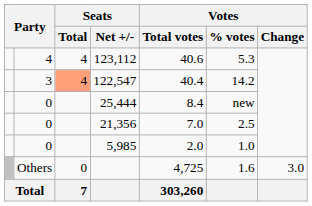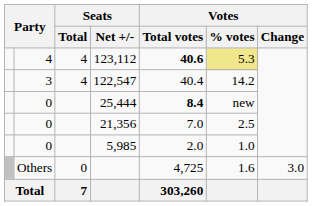(192, 59) normal -> (192, 59) bold
(246, 59) no background -> (246, 59) khaki background
(84, 81) lightsalmon background -> (84, 81) no background
(195, 102) normal -> (195, 102) bold
